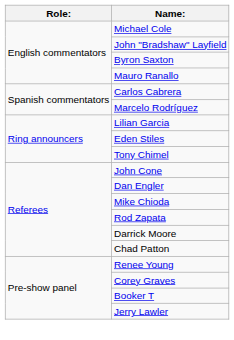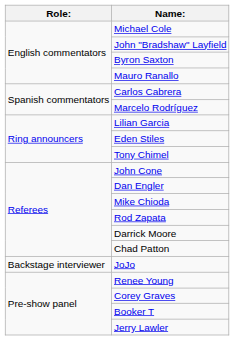+ row: (124, 264)
